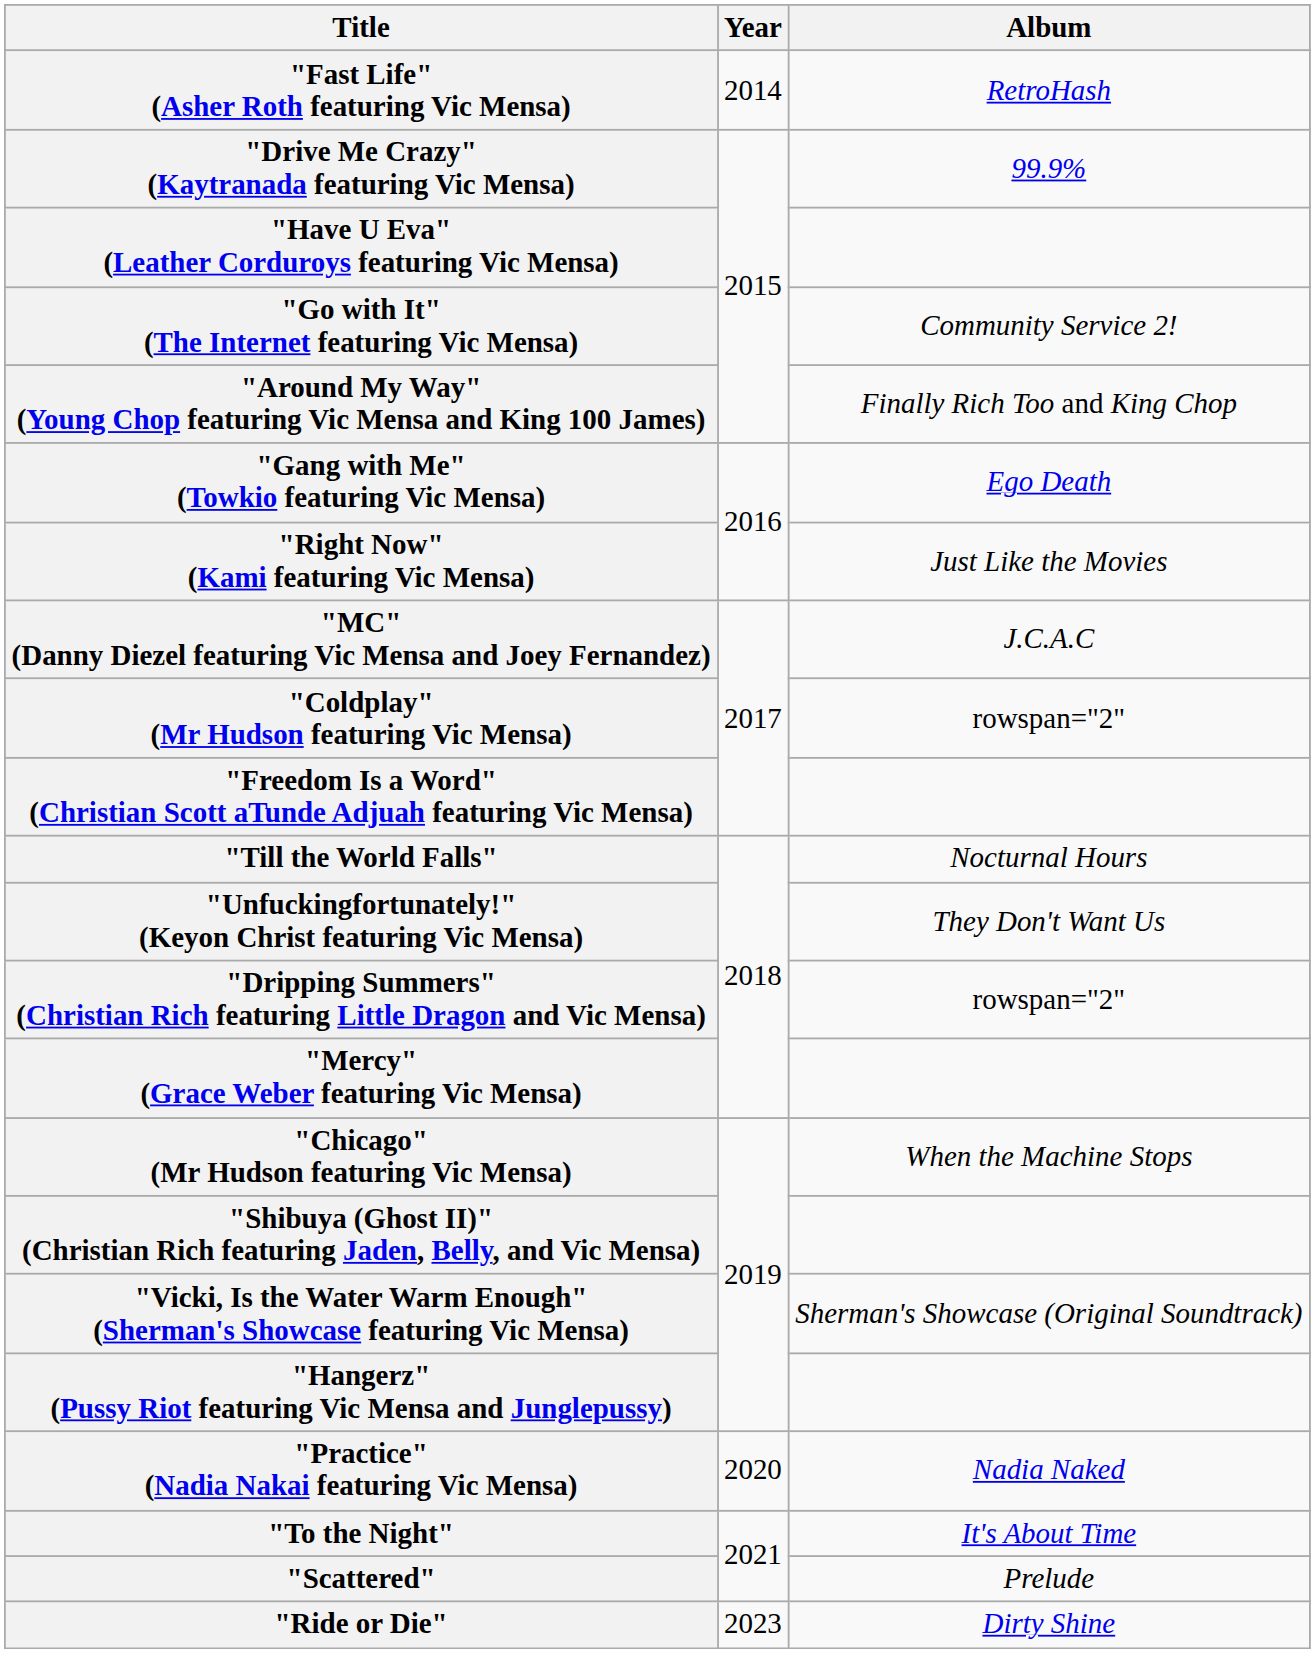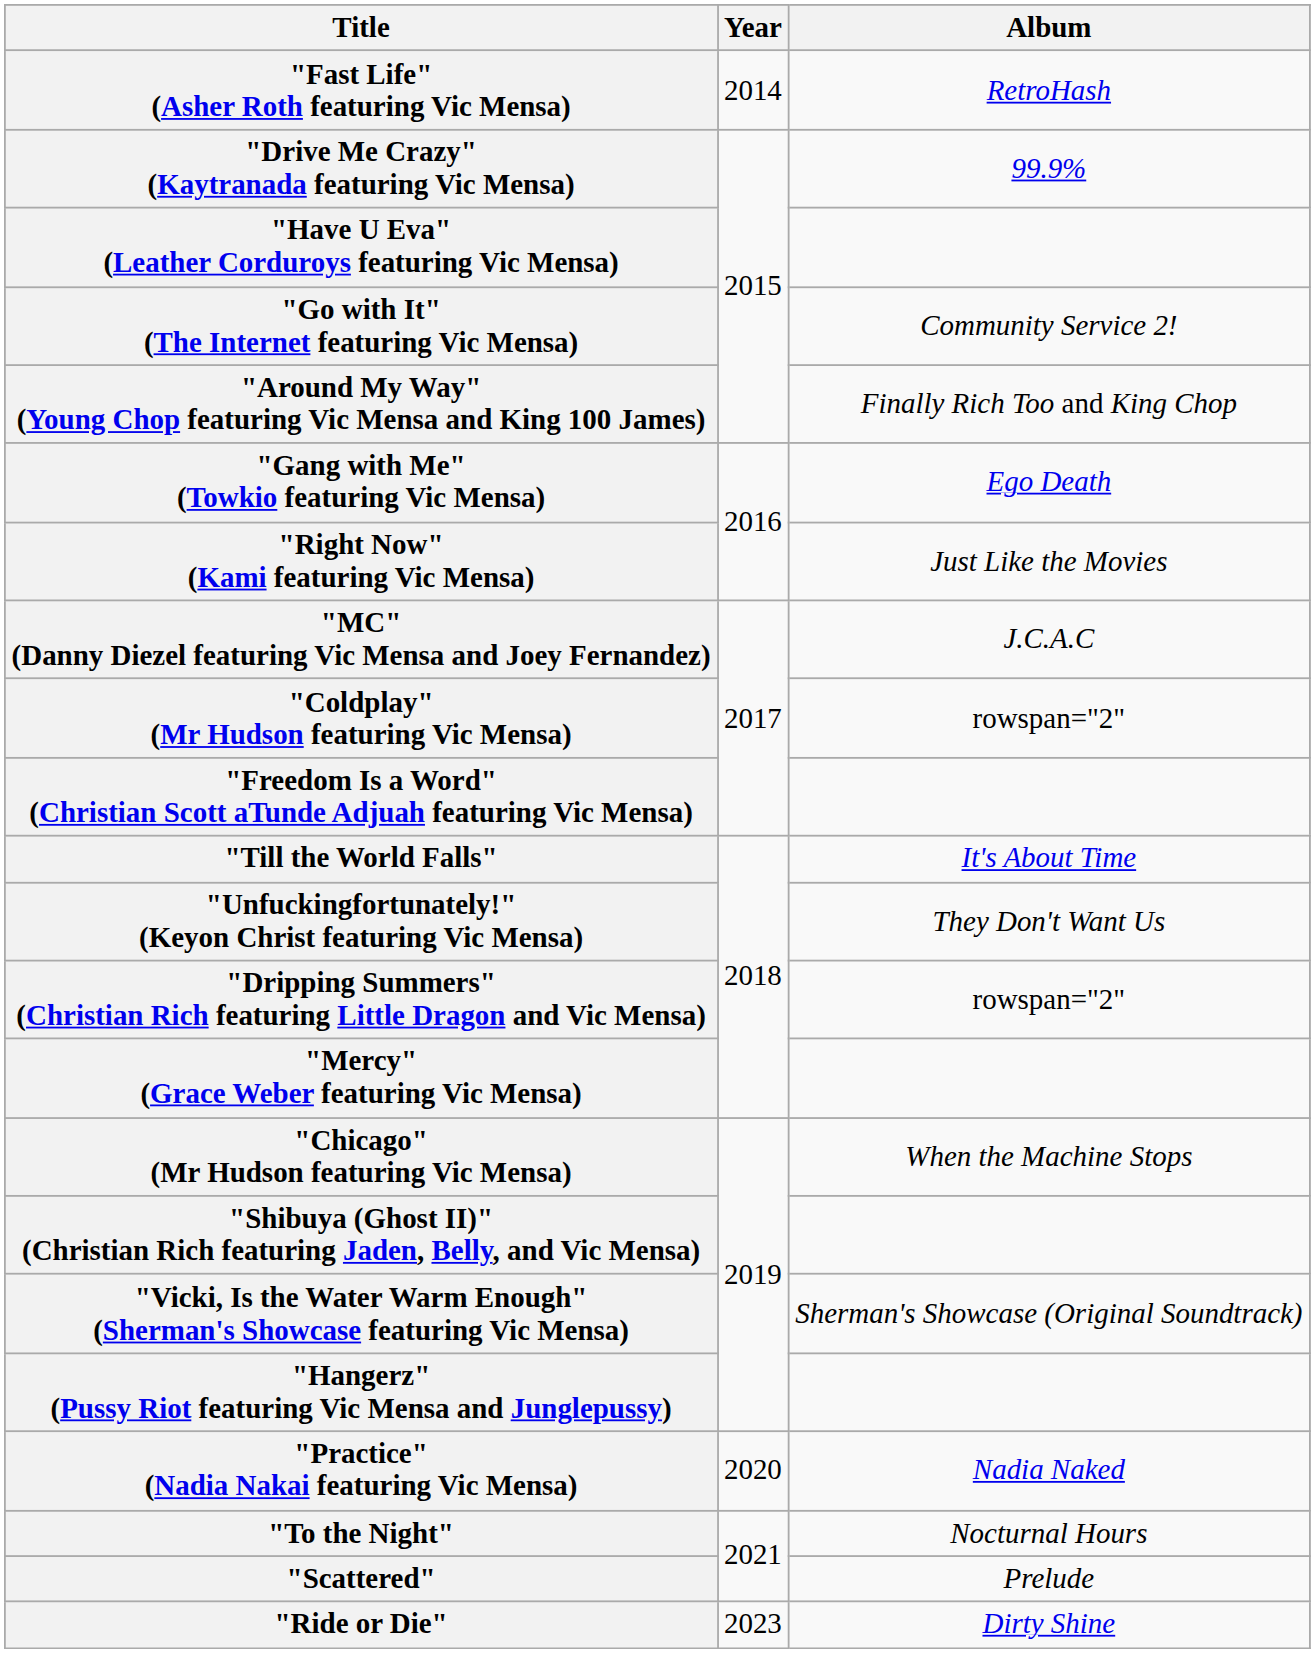(1049, 858) Nocturnal Hours -> (1049, 858) It's About Time
(1049, 1532) It's About Time -> (1049, 1532) Nocturnal Hours
